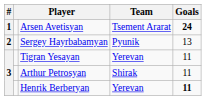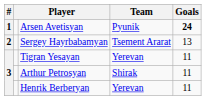(141, 27) Tsement Ararat -> (126, 27) Pyunik
(126, 42) Pyunik -> (141, 42) Tsement Ararat
(187, 88) bold -> (187, 88) normal
